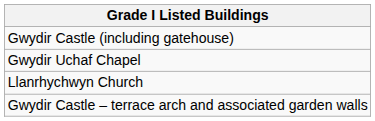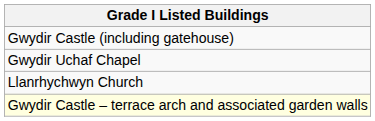(188, 104) no background -> (188, 104) lightyellow background
